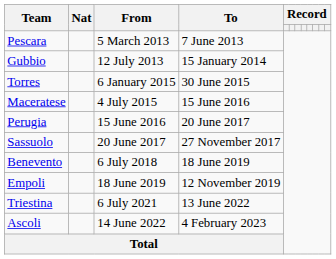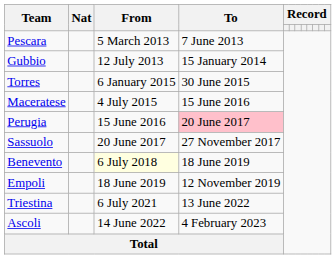(216, 122) no background -> (216, 122) pink background
(127, 162) no background -> (127, 162) lightyellow background
